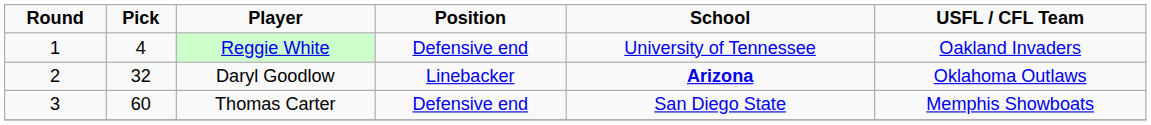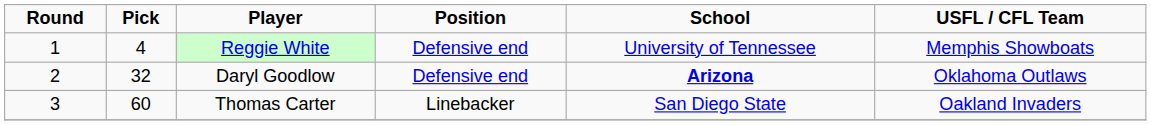(1010, 47) Oakland Invaders -> (1010, 47) Memphis Showboats
(470, 76) Linebacker -> (470, 76) Defensive end
(470, 104) Defensive end -> (470, 104) Linebacker
(1010, 104) Memphis Showboats -> (1010, 104) Oakland Invaders
